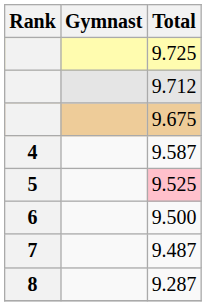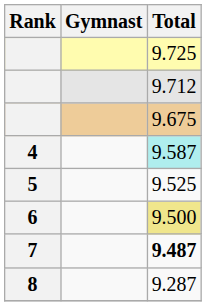(174, 152) no background -> (174, 152) paleturquoise background
(174, 185) pink background -> (174, 185) no background
(174, 218) no background -> (174, 218) khaki background
(174, 250) normal -> (174, 250) bold
